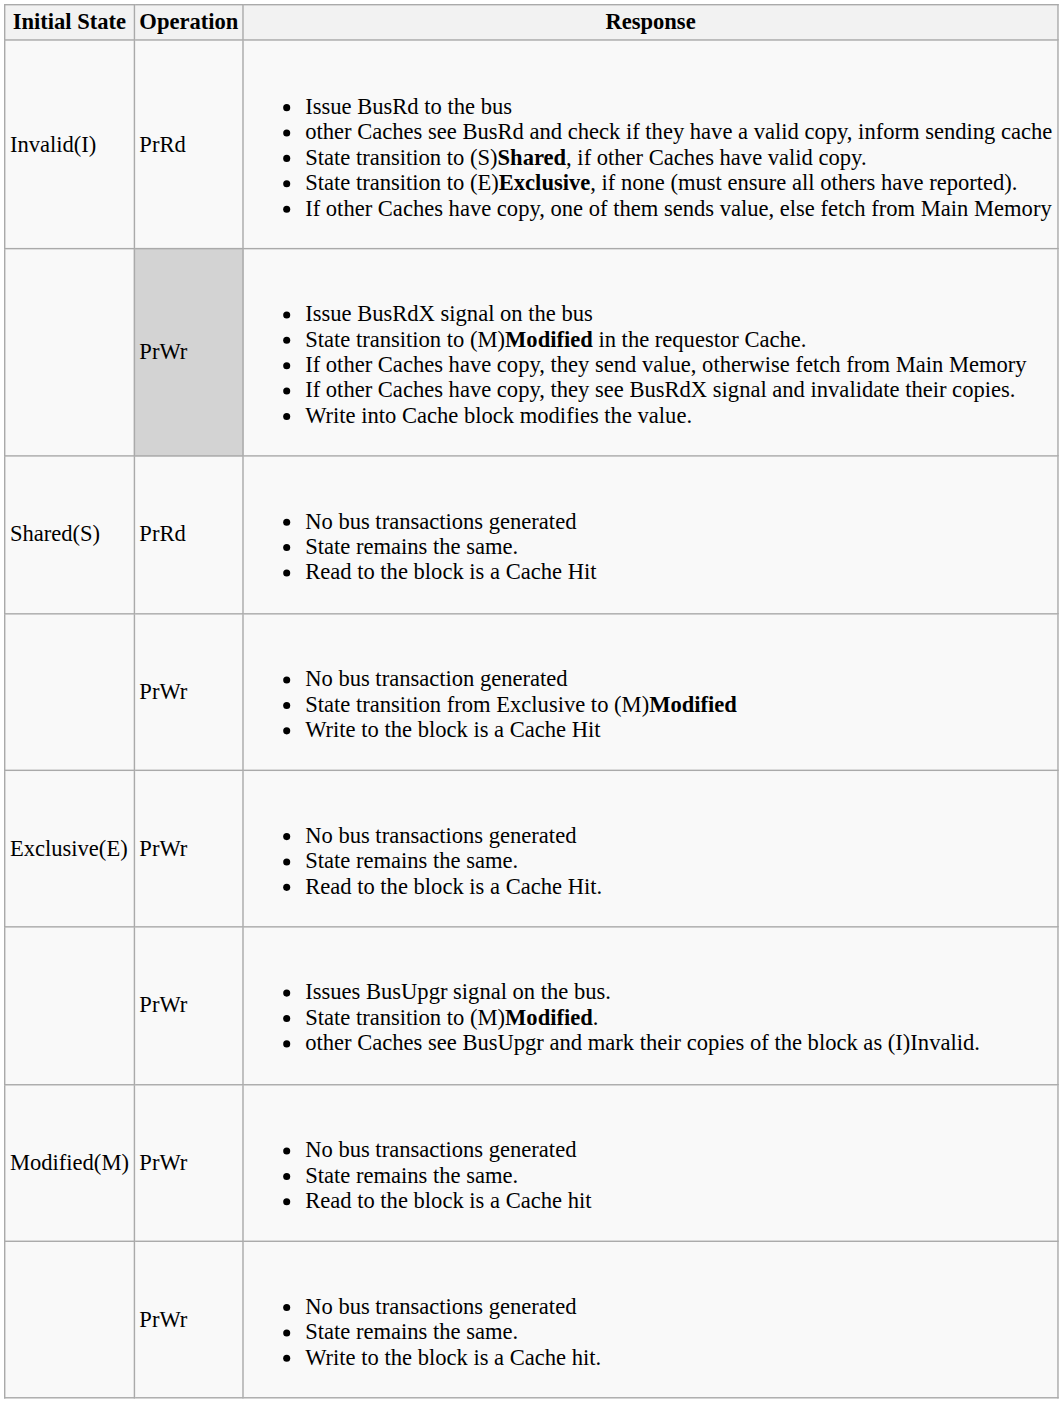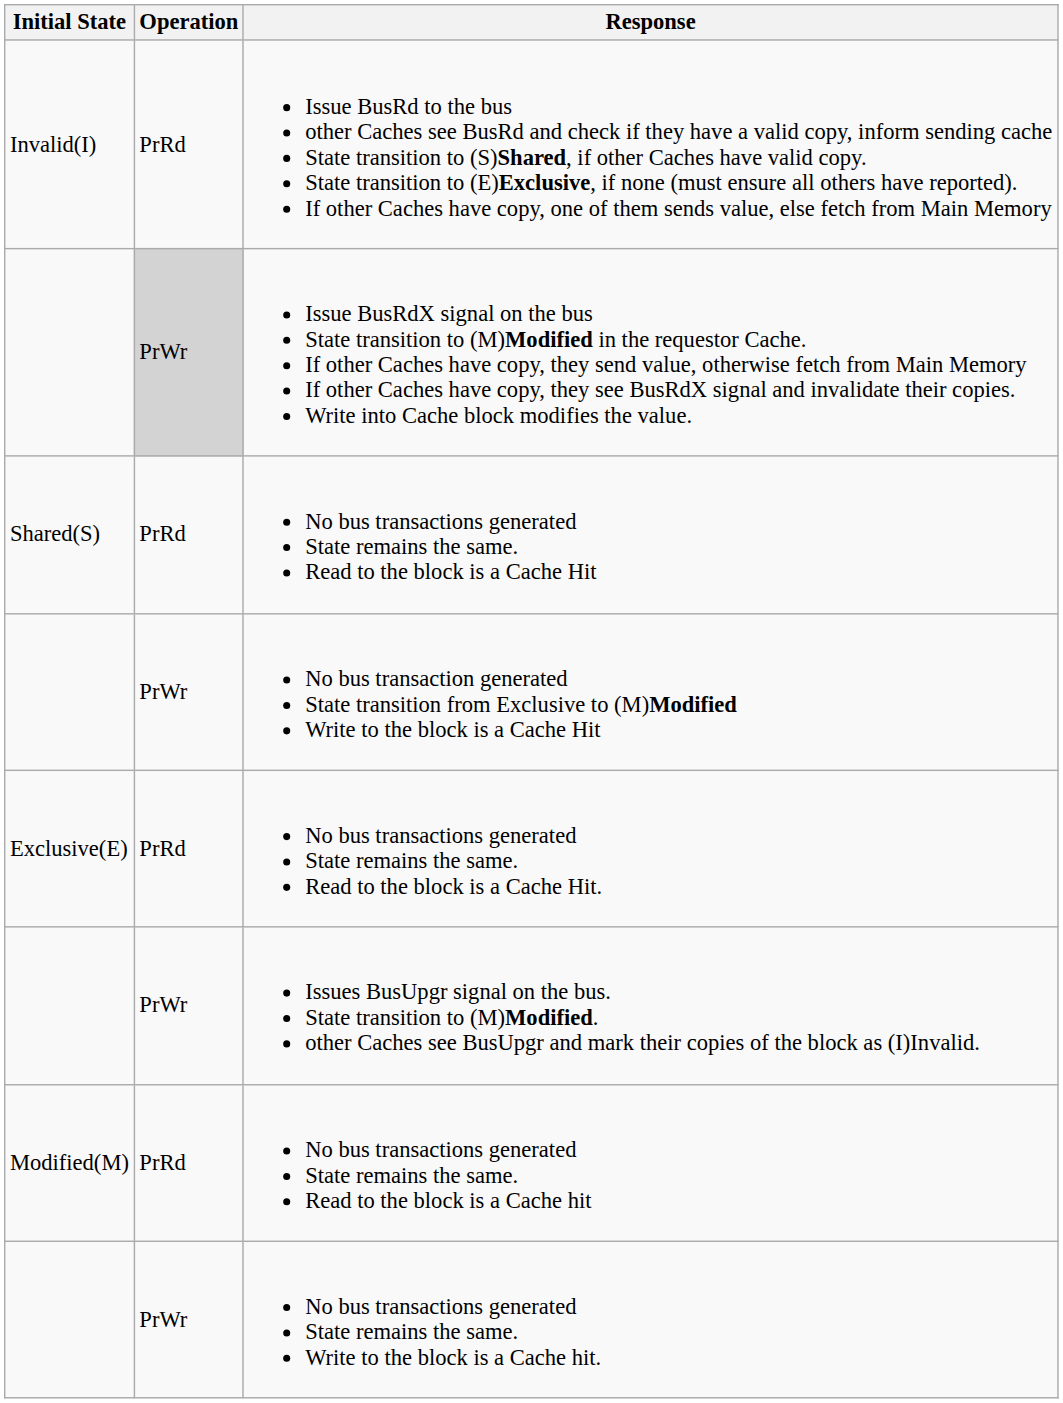(163, 848) PrWr -> (163, 848) PrRd
(163, 1162) PrWr -> (163, 1162) PrRd
